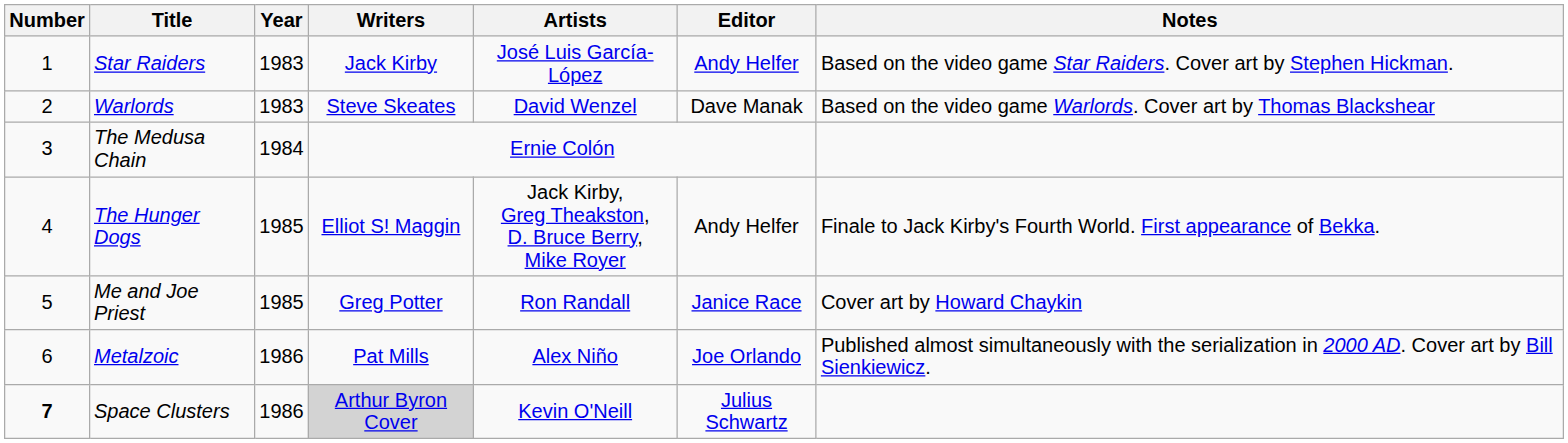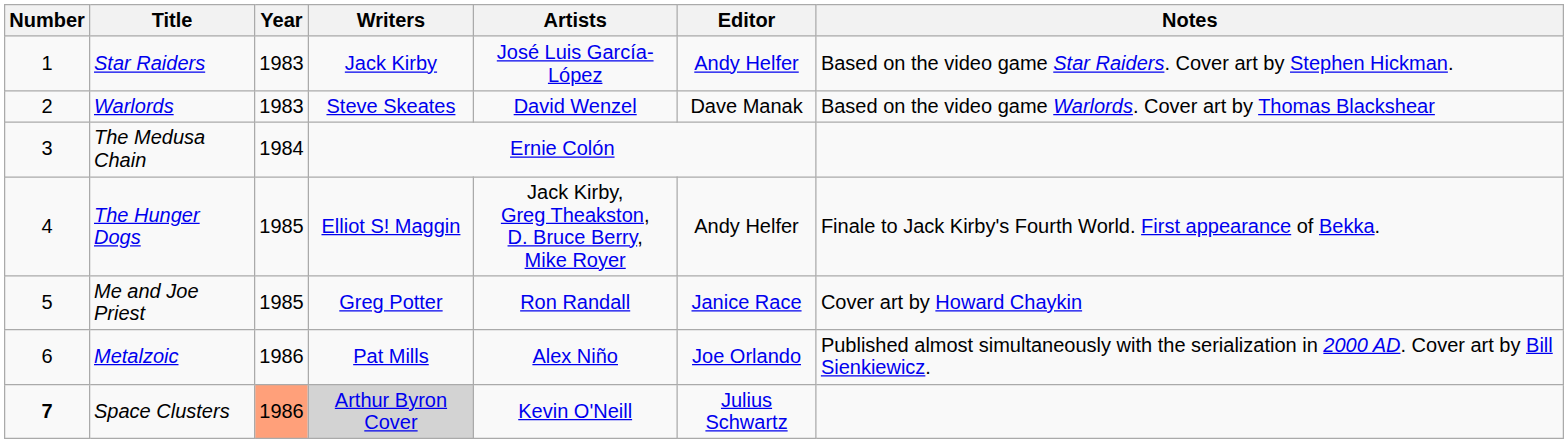(282, 411) no background -> (282, 411) lightsalmon background
